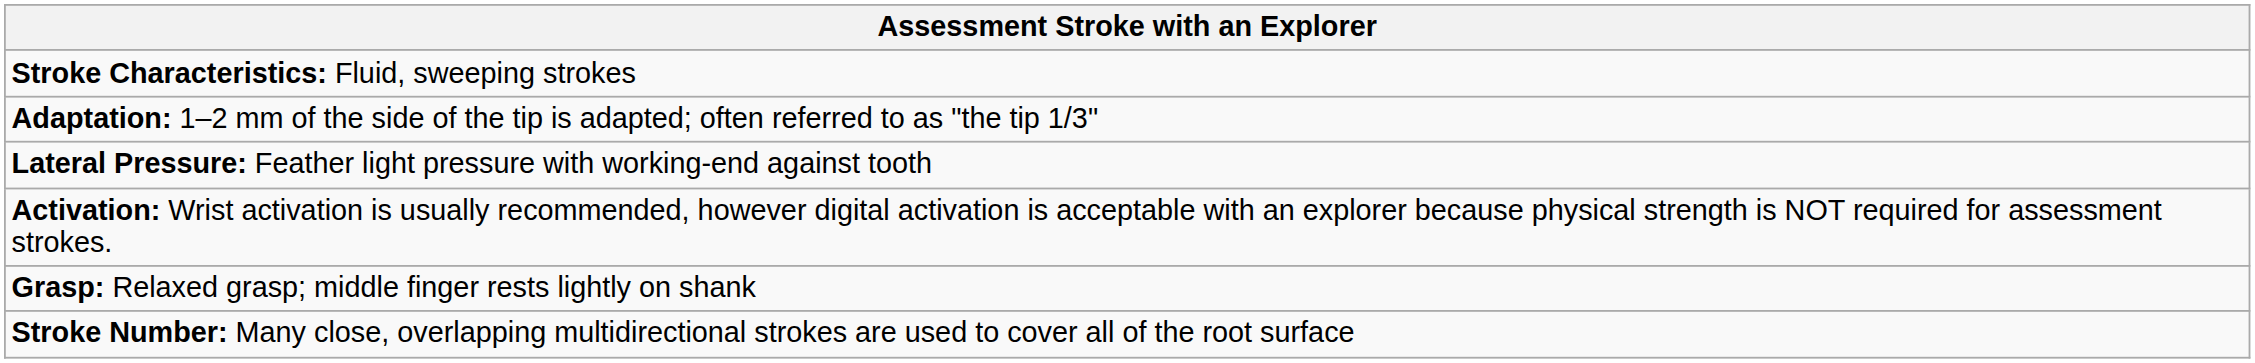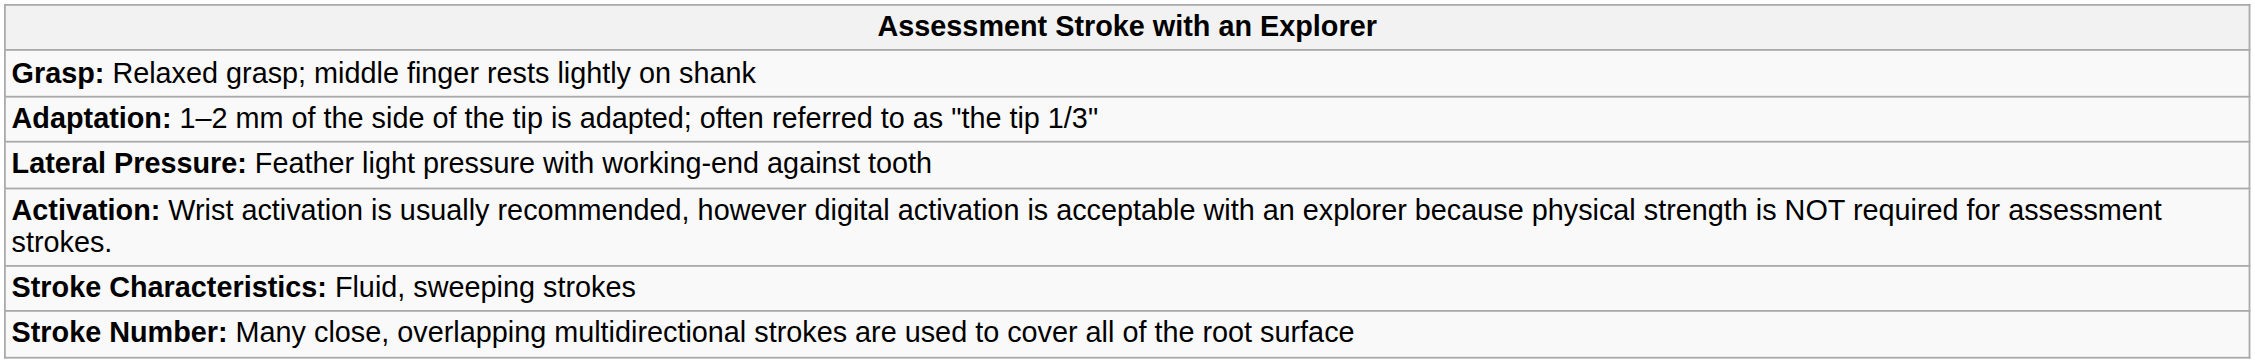(324, 73) Stroke Characteristics: Fluid, sweeping strokes -> (384, 73) Grasp: Relaxed grasp; middle finger rests lightly on shank
(384, 288) Grasp: Relaxed grasp; middle finger rests lightly on shank -> (324, 288) Stroke Characteristics: Fluid, sweeping strokes
